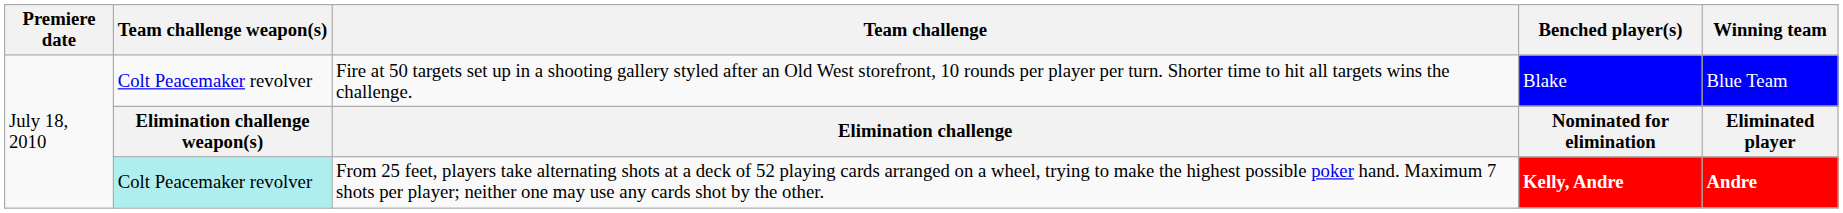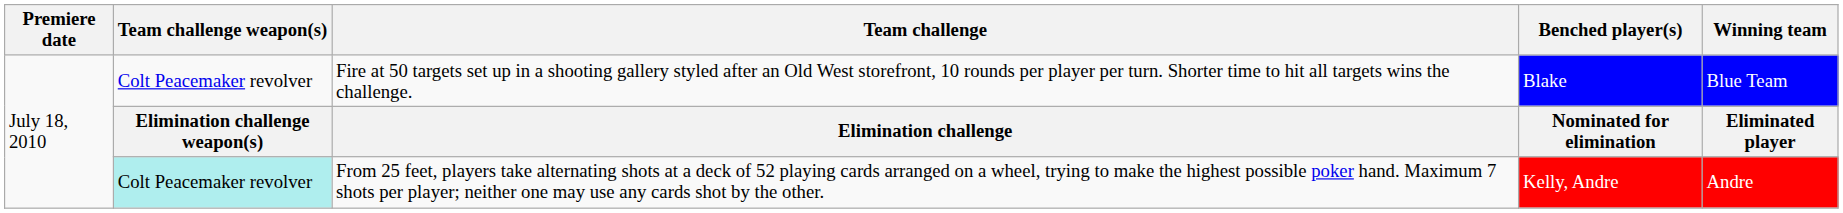(1573, 182) bold -> (1571, 182) normal
(1732, 182) bold -> (1730, 182) normal
